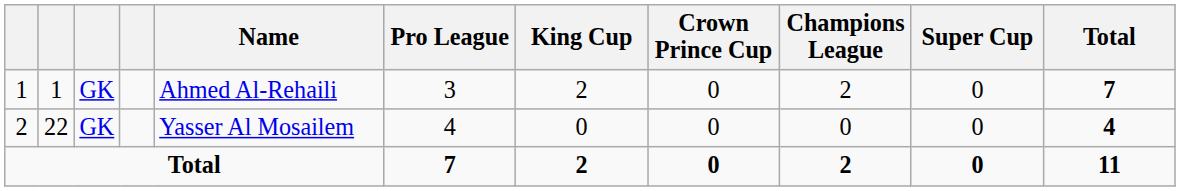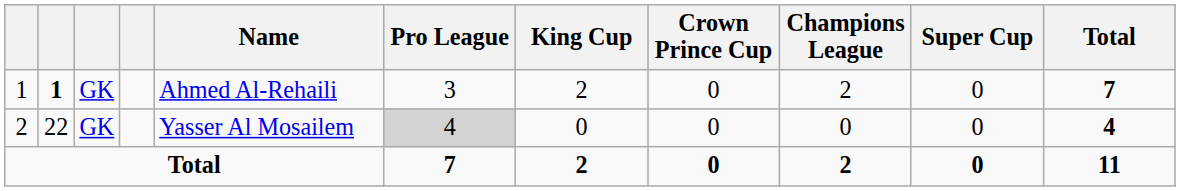(56, 89) normal -> (56, 89) bold
(450, 127) no background -> (450, 127) lightgrey background
